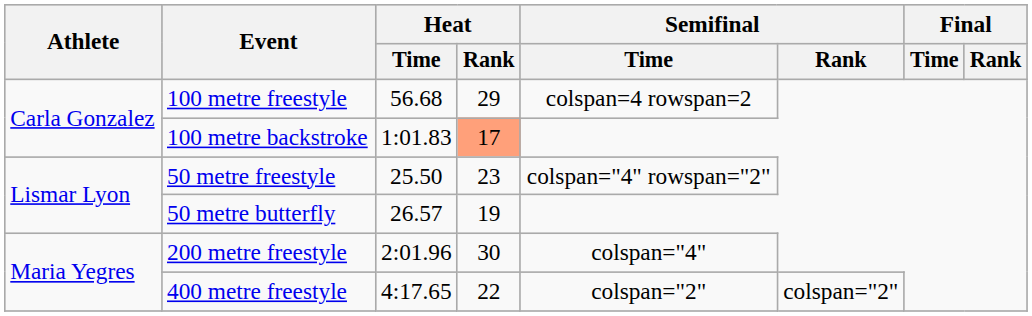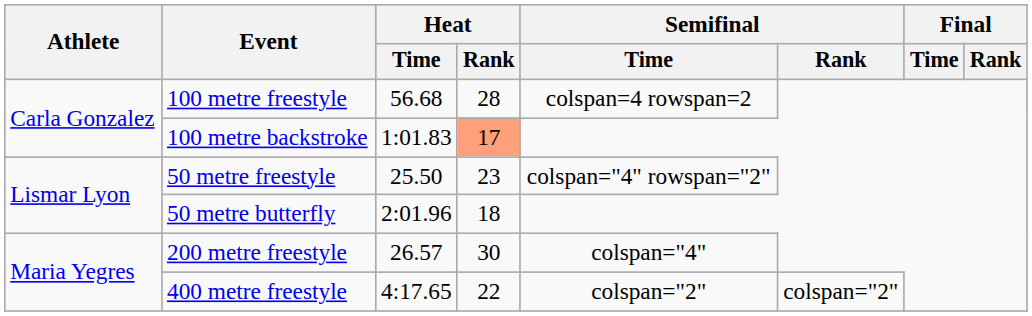(489, 99) 29 -> (489, 99) 28
(416, 214) 26.57 -> (416, 214) 2:01.96
(489, 214) 19 -> (489, 214) 18
(416, 252) 2:01.96 -> (416, 252) 26.57
